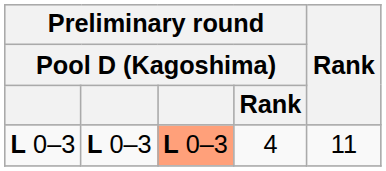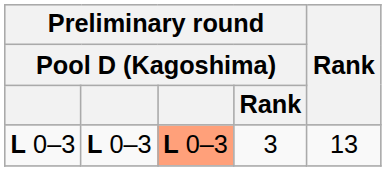(270, 144) 4 -> (270, 144) 3
(344, 144) 11 -> (344, 144) 13
